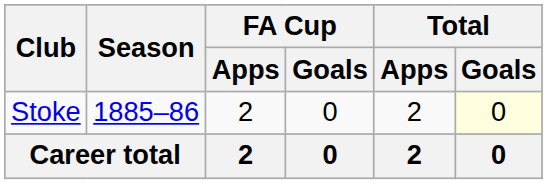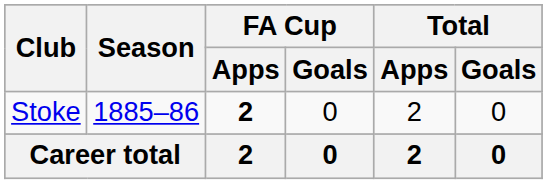(246, 112) normal -> (246, 112) bold
(499, 112) lightyellow background -> (499, 112) no background
